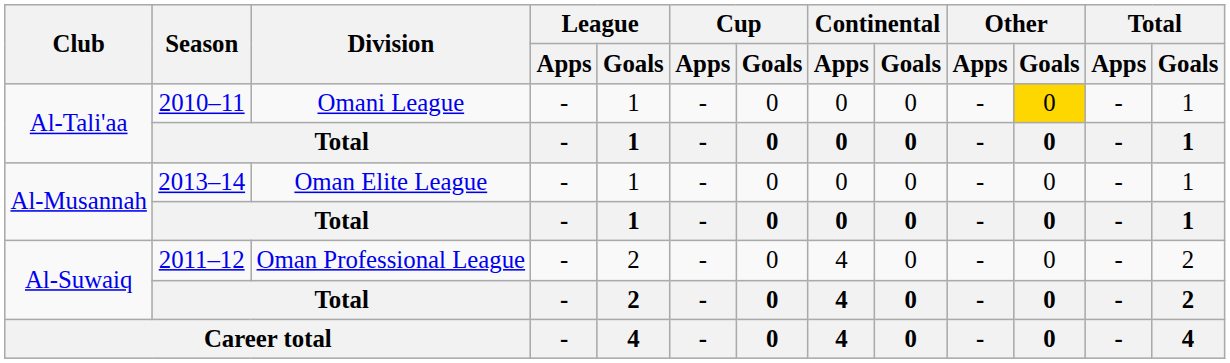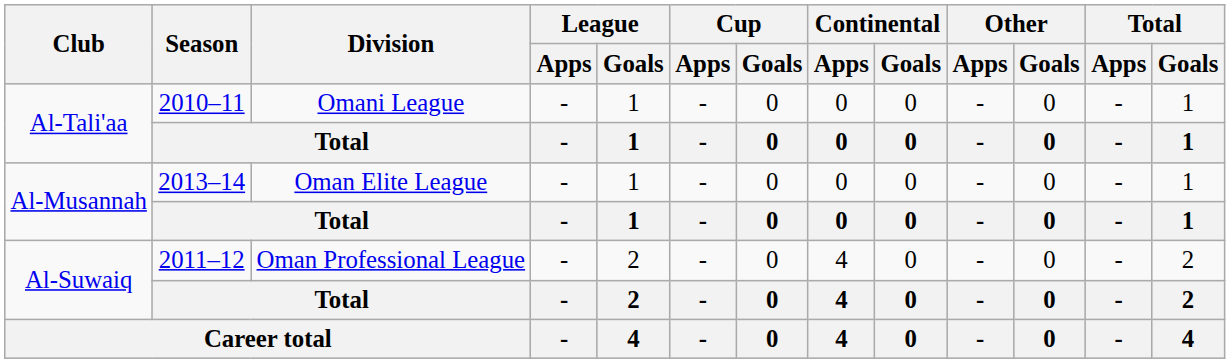(1049, 102) gold background -> (1049, 102) no background
